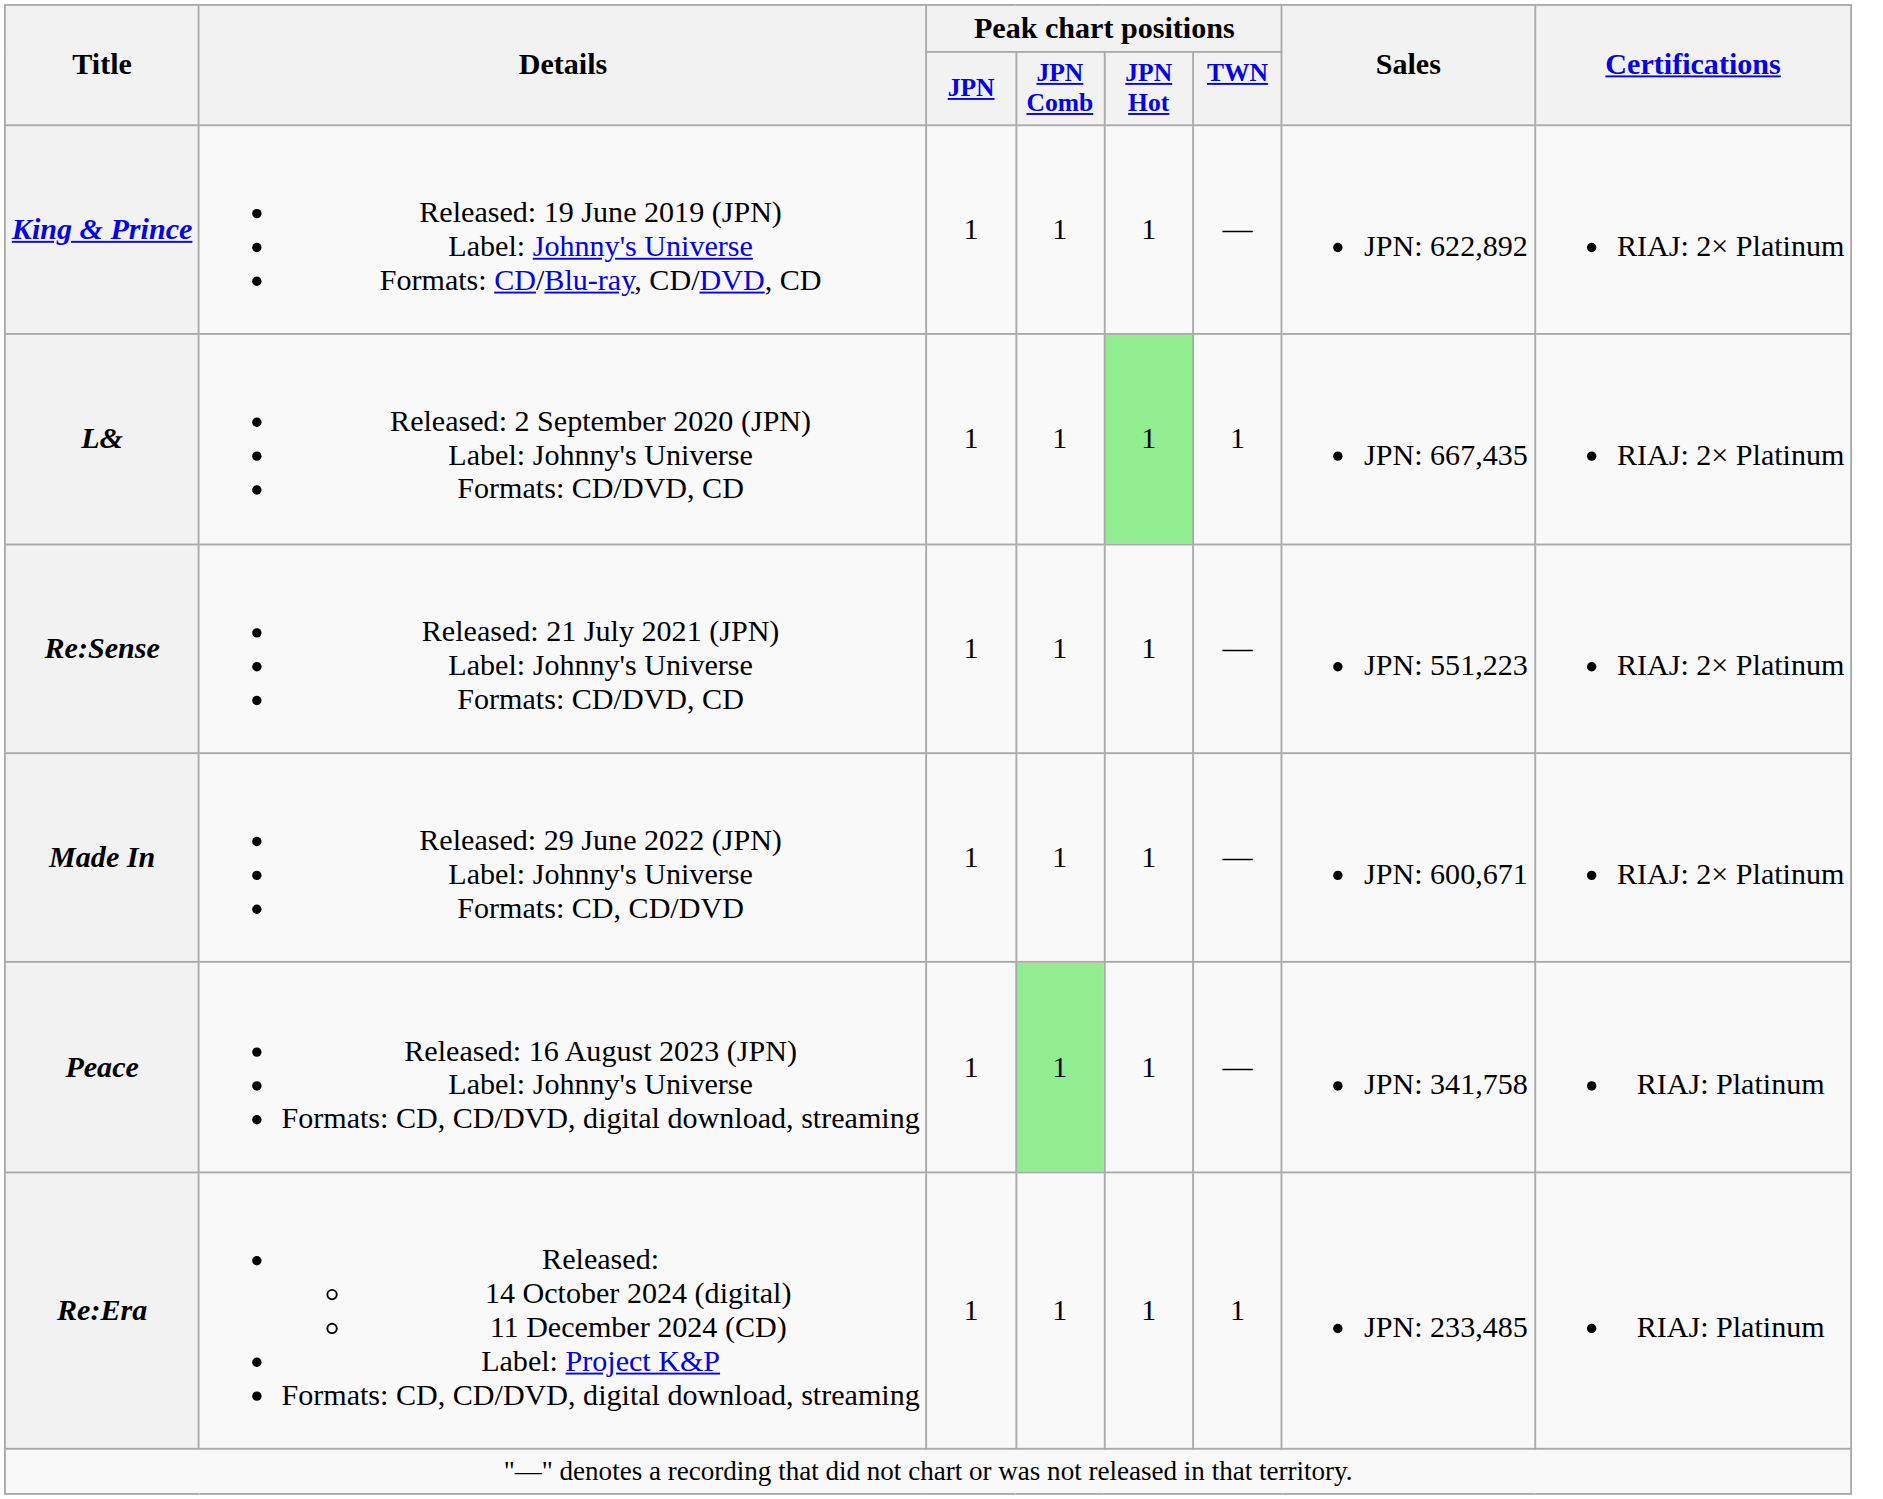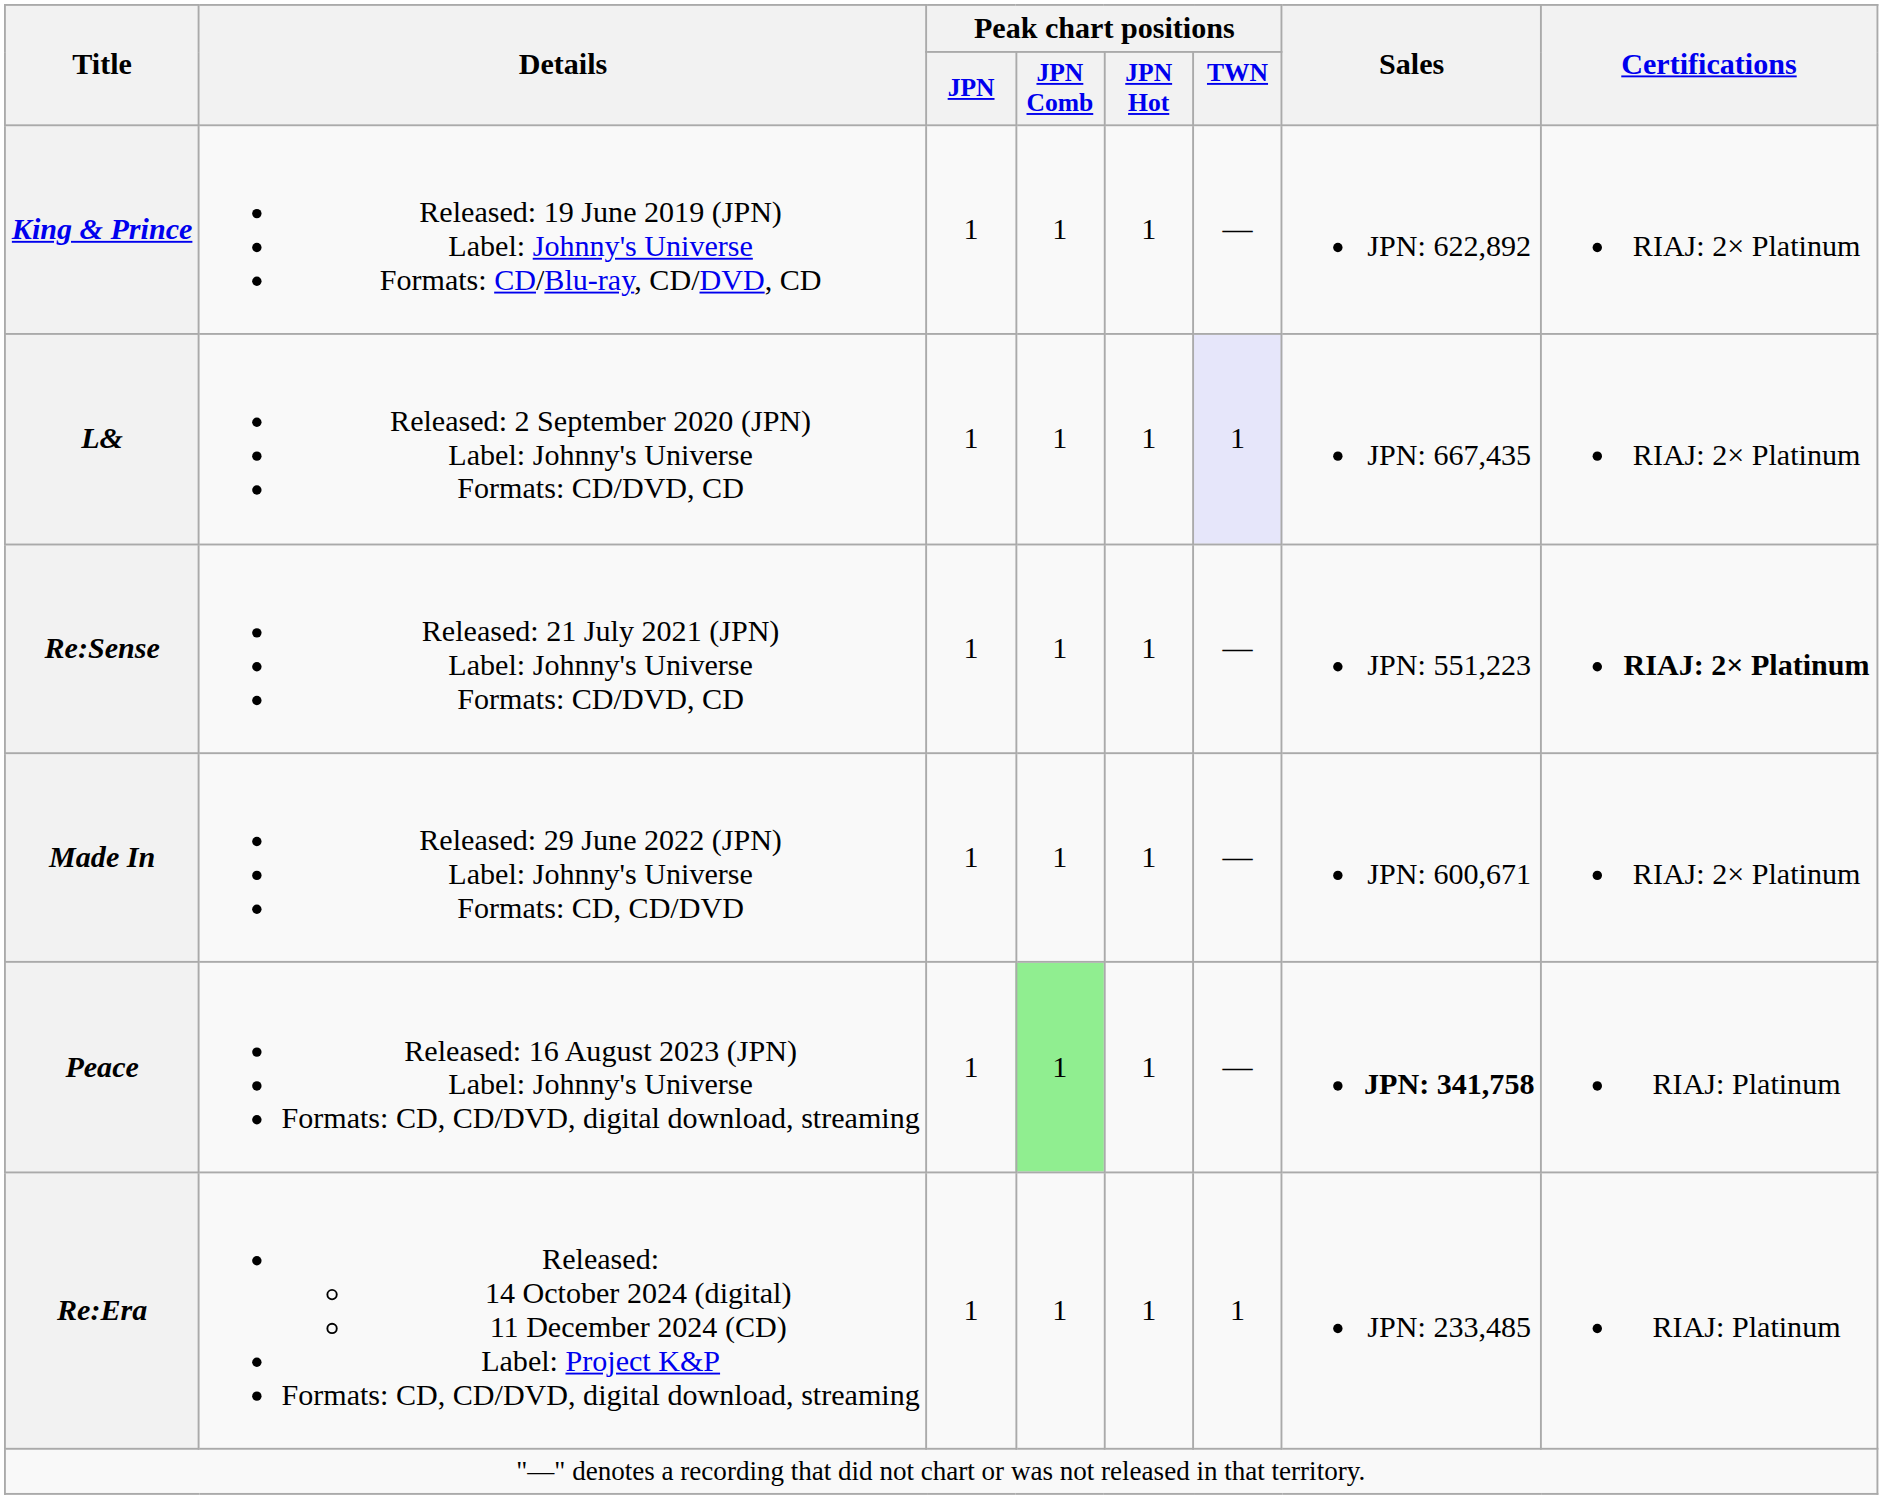(1149, 438) lightgreen background -> (1149, 438) no background
(1237, 438) no background -> (1237, 438) lavender background
(1693, 665) normal -> (1709, 665) bold
(1408, 1084) normal -> (1412, 1084) bold
